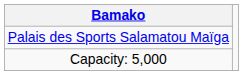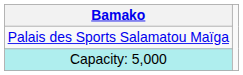(118, 59) no background -> (118, 59) paleturquoise background
